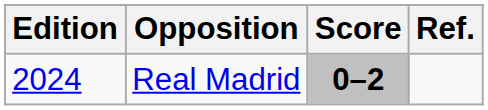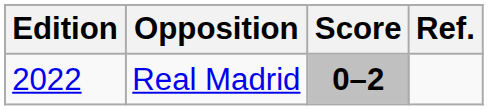(47, 78) 2024 -> (47, 78) 2022
